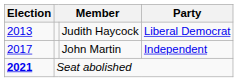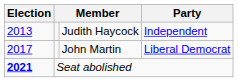(187, 31) Liberal Democrat -> (175, 31) Independent
(175, 49) Independent -> (187, 49) Liberal Democrat
